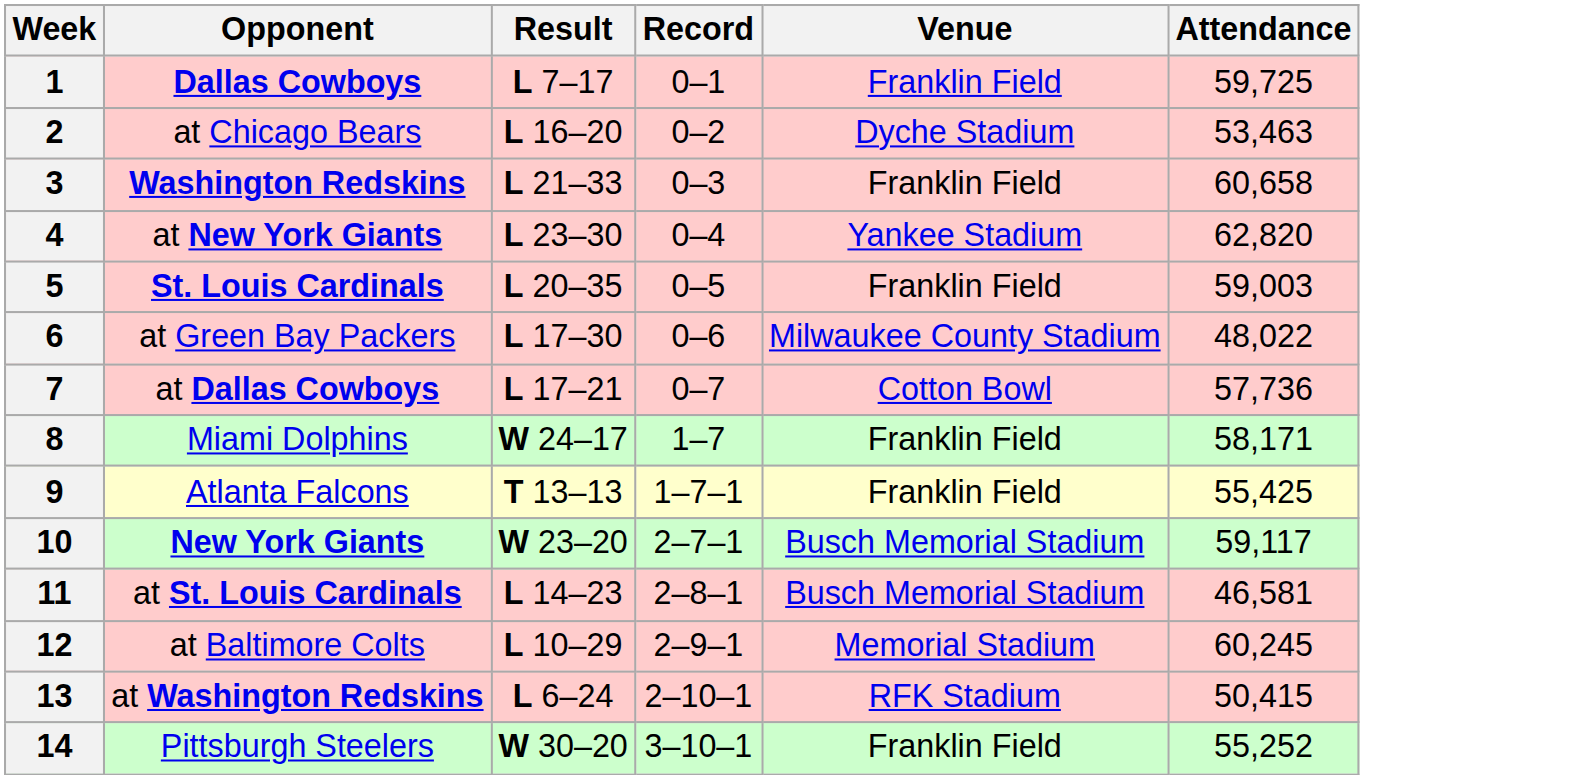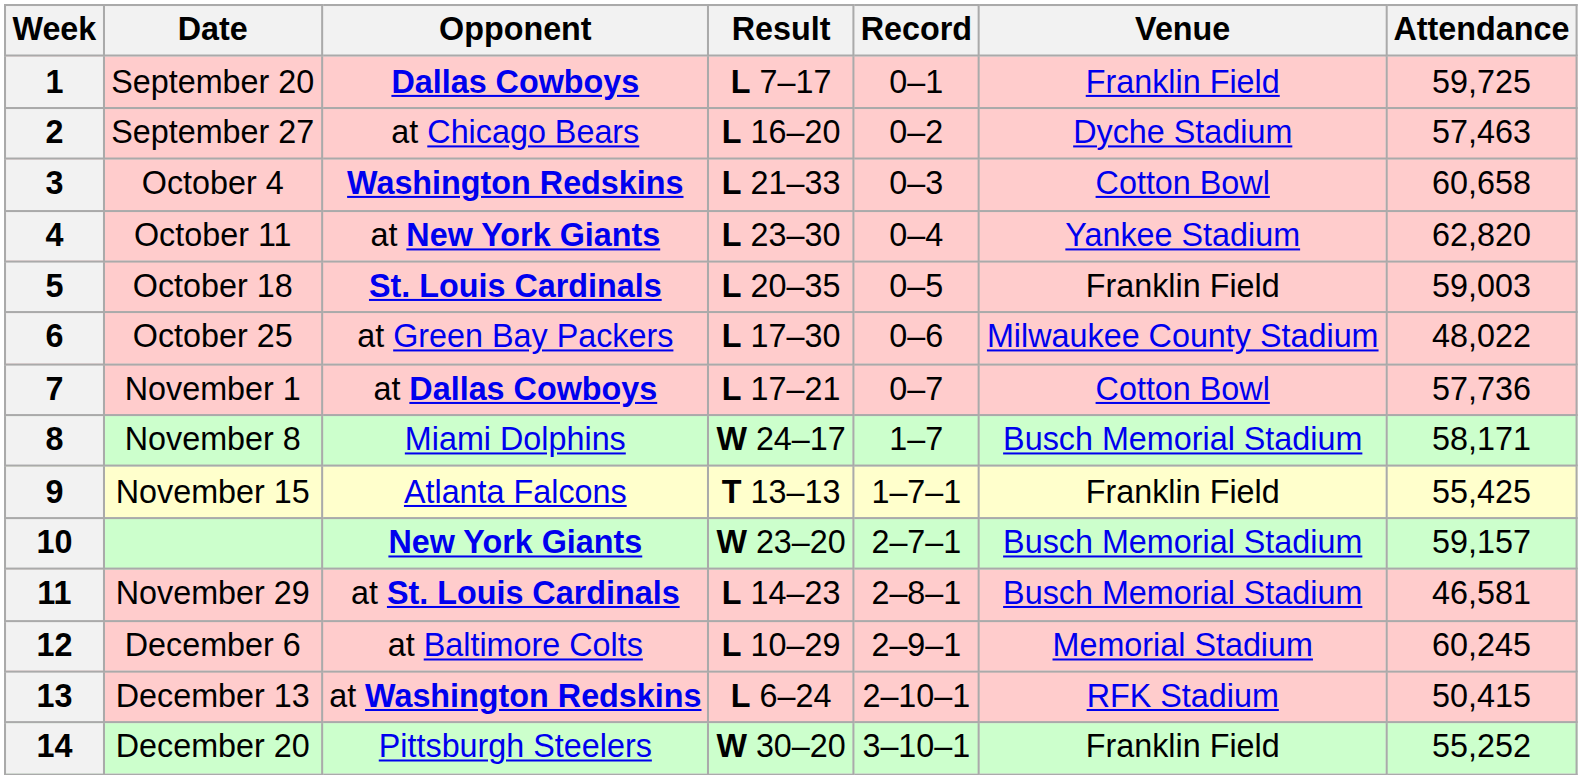+ column: (213, 30)
(1264, 132) 53,463 -> (1481, 132) 57,463
(965, 183) Franklin Field -> (1183, 183) Cotton Bowl
(965, 440) Franklin Field -> (1183, 440) Busch Memorial Stadium
(1264, 542) 59,117 -> (1481, 542) 59,157
